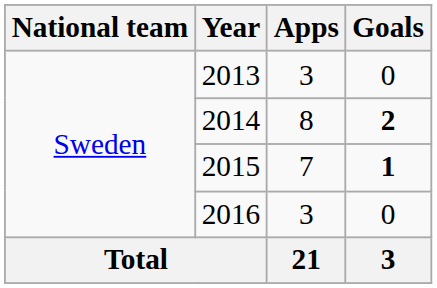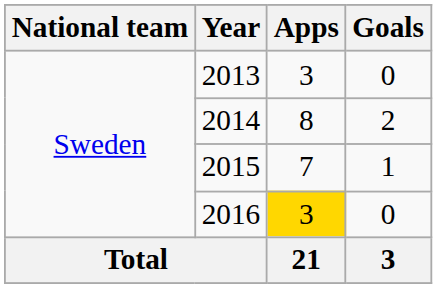(388, 120) bold -> (388, 120) normal
(388, 167) bold -> (388, 167) normal
(306, 213) no background -> (306, 213) gold background
